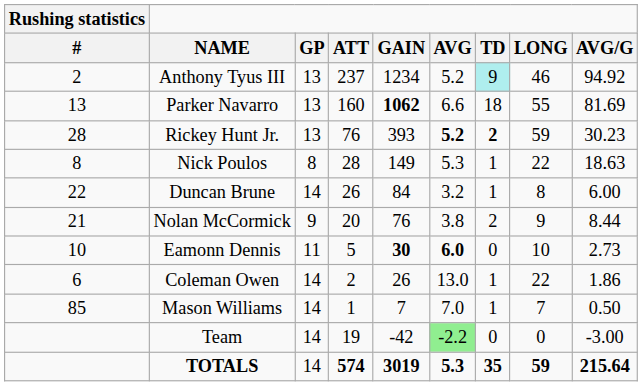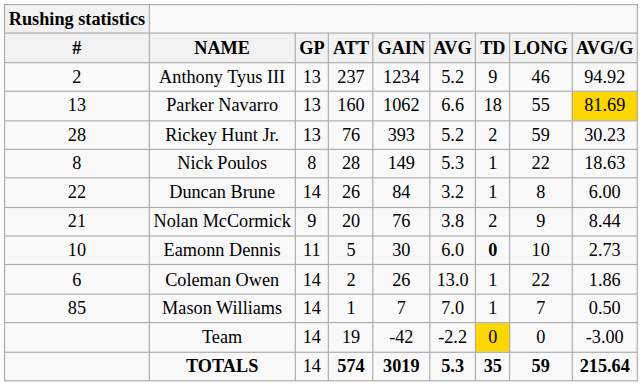(493, 76) paleturquoise background -> (493, 76) no background
(401, 105) bold -> (401, 105) normal
(605, 105) no background -> (605, 105) gold background
(453, 134) bold -> (453, 134) normal
(493, 134) bold -> (493, 134) normal
(401, 250) bold -> (401, 250) normal
(453, 250) bold -> (453, 250) normal
(493, 250) normal -> (493, 250) bold
(453, 337) lightgreen background -> (453, 337) no background
(493, 337) no background -> (493, 337) gold background
